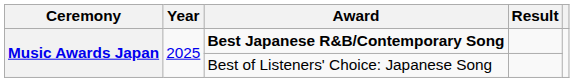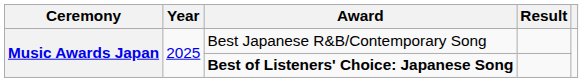(356, 41) bold -> (347, 41) normal
(350, 65) normal -> (360, 65) bold
